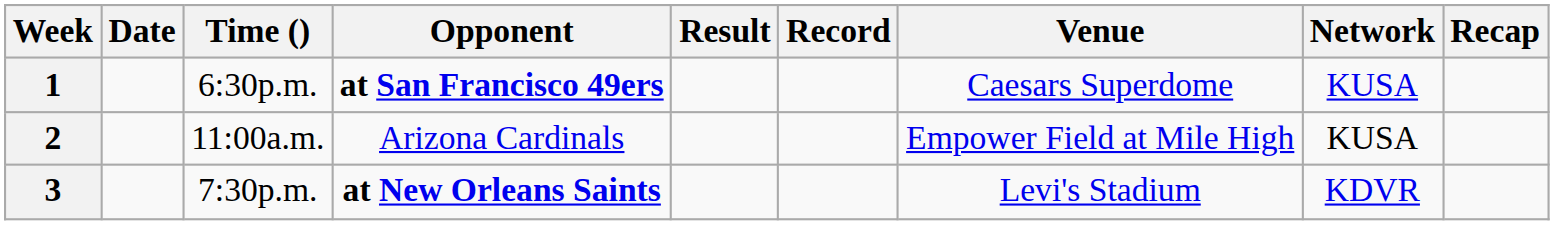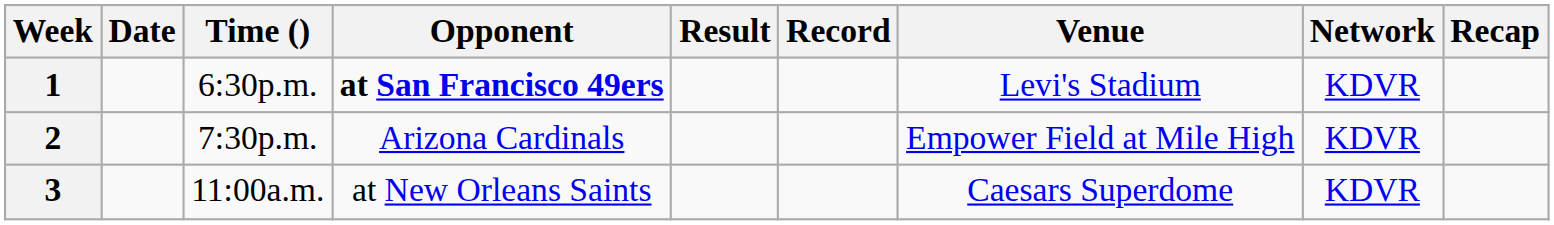(1100, 84) Caesars Superdome -> (1100, 84) Levi's Stadium
(1372, 84) KUSA -> (1372, 84) KDVR
(258, 137) 11:00a.m. -> (258, 137) 7:30p.m.
(1372, 137) KUSA -> (1372, 137) KDVR
(258, 191) 7:30p.m. -> (258, 191) 11:00a.m.
(502, 191) bold -> (502, 191) normal
(1100, 191) Levi's Stadium -> (1100, 191) Caesars Superdome
